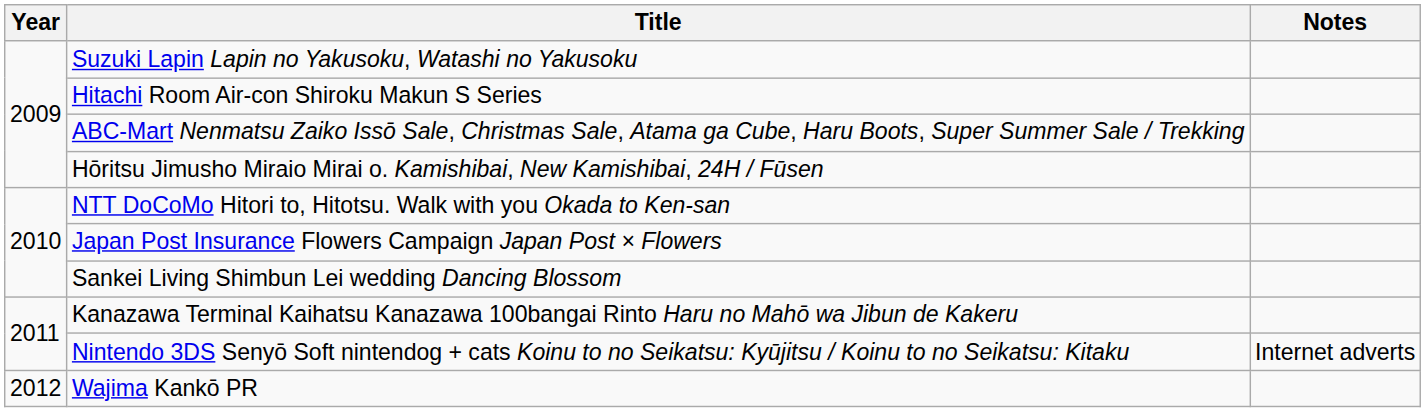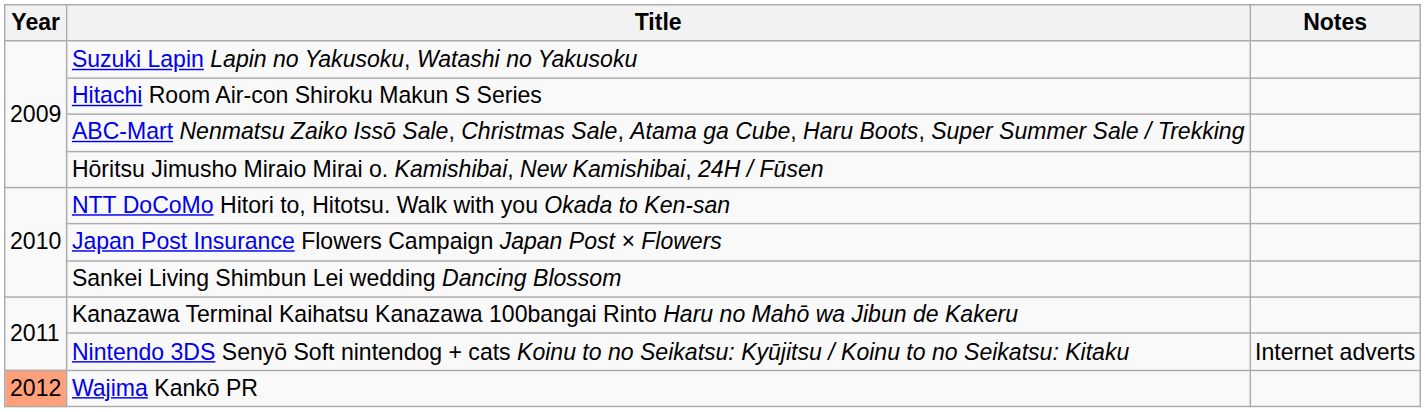(36, 388) no background -> (36, 388) lightsalmon background
